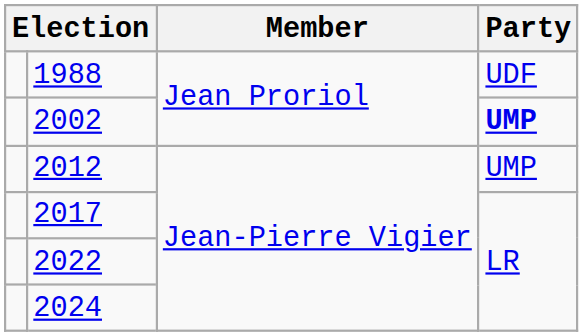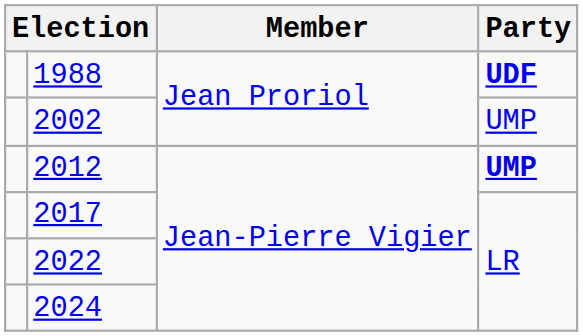(511, 75) normal -> (511, 75) bold
(511, 122) bold -> (511, 122) normal
(511, 168) normal -> (511, 168) bold
